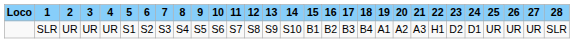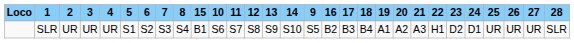columns swapped: (200, 12) <-> (313, 12)
